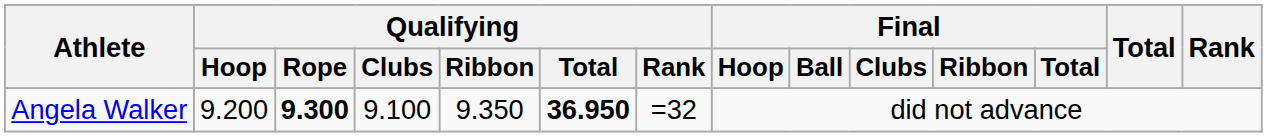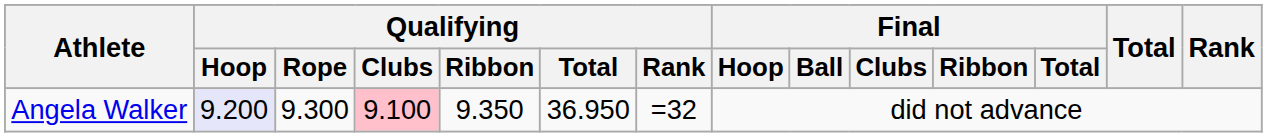(234, 110) no background -> (234, 110) lavender background
(315, 110) bold -> (315, 110) normal
(397, 110) no background -> (397, 110) pink background
(588, 110) bold -> (588, 110) normal
